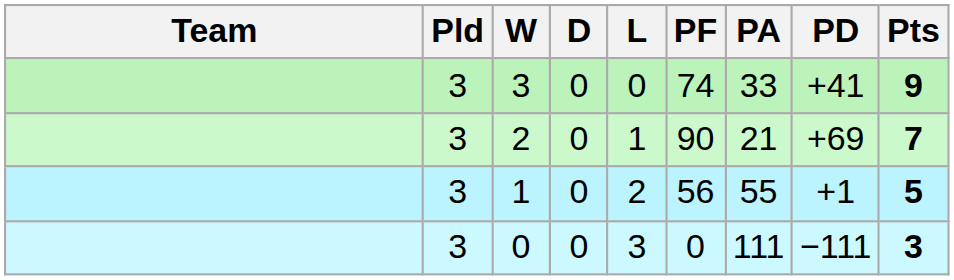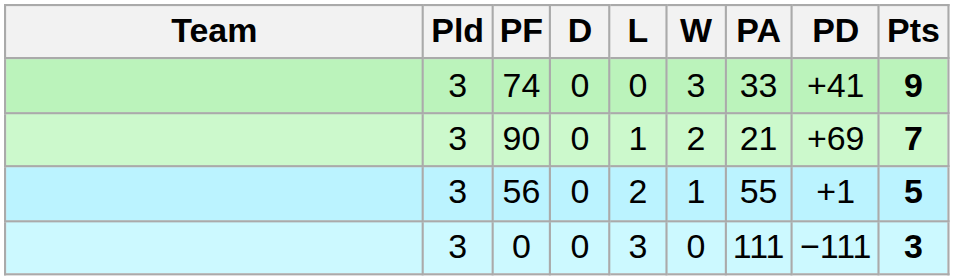columns swapped: (521, 31) <-> (696, 31)
